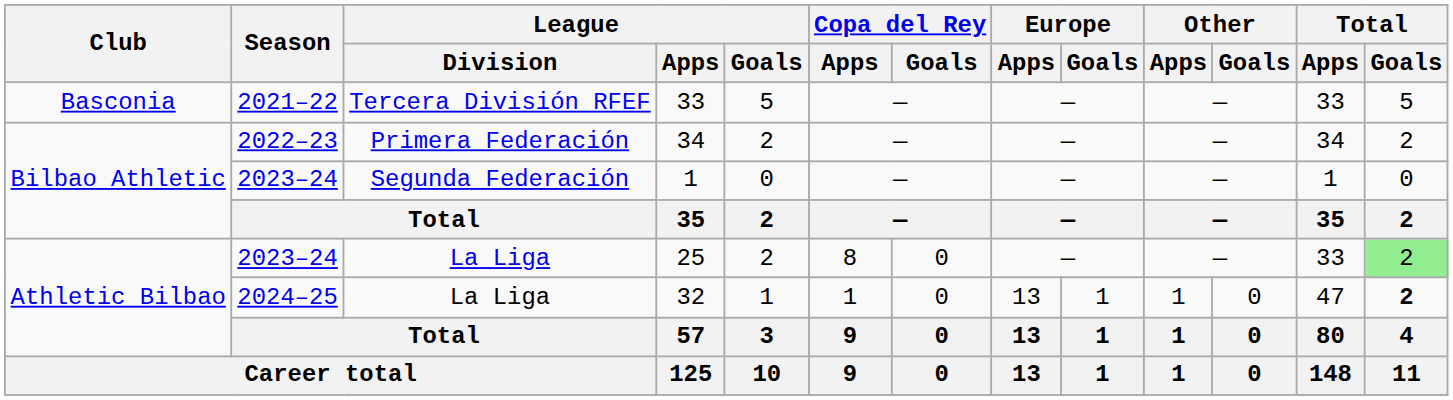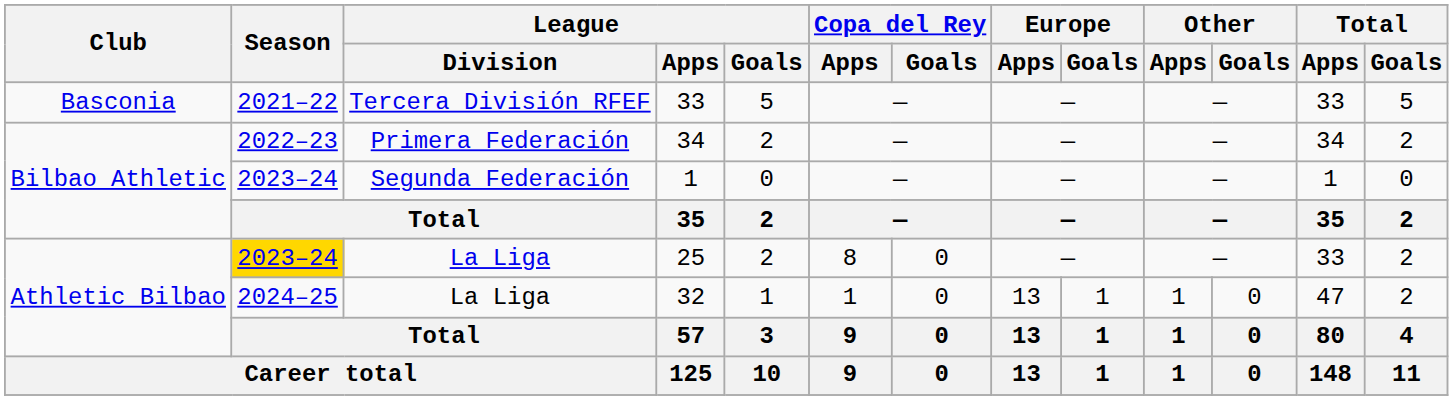(288, 258) no background -> (288, 258) gold background
(1406, 258) lightgreen background -> (1406, 258) no background
(1406, 297) bold -> (1406, 297) normal
